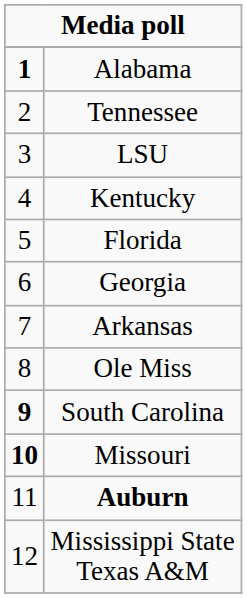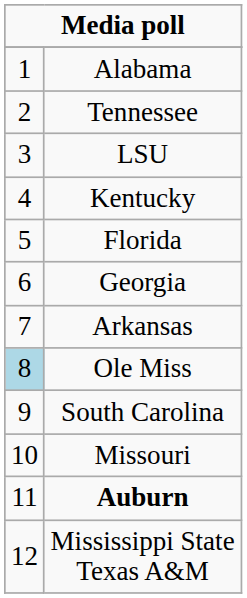(25, 68) bold -> (25, 68) normal
(25, 369) no background -> (25, 369) lightblue background
(25, 411) bold -> (25, 411) normal
(25, 454) bold -> (25, 454) normal
